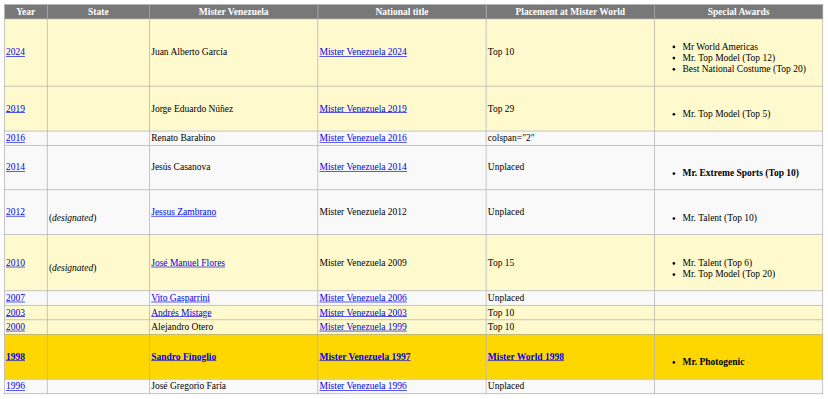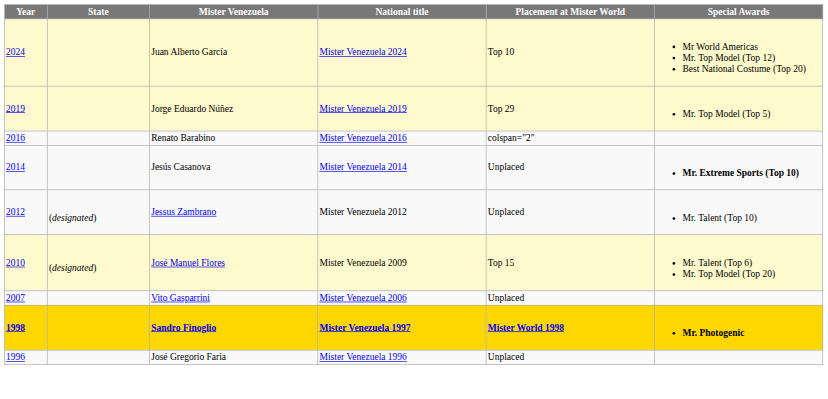- row: (181, 312)
- row: (182, 327)
